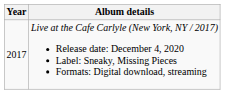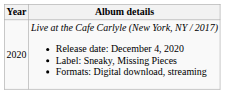(17, 54) 2017 -> (17, 54) 2020
